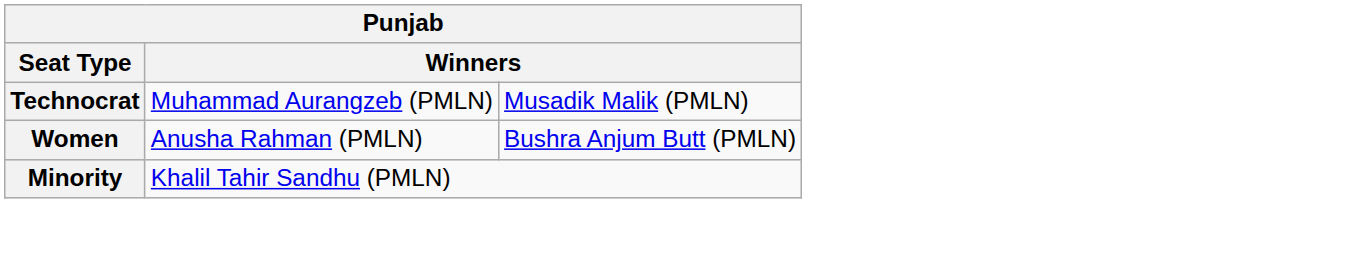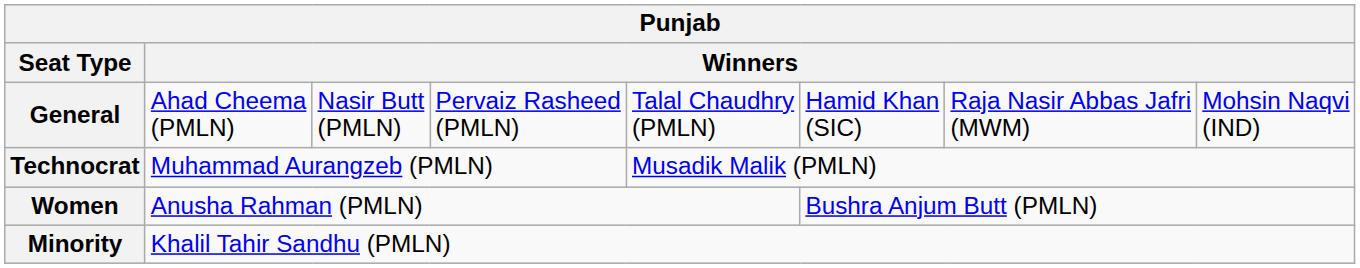+ row: (75, 114)
